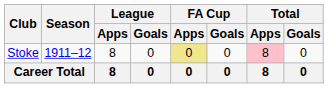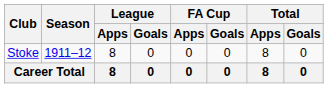(189, 53) khaki background -> (189, 53) no background
(265, 53) pink background -> (265, 53) no background
